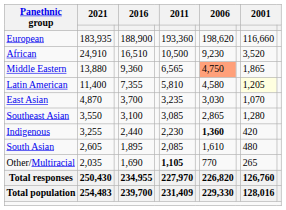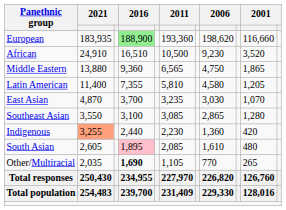(136, 38) no background -> (136, 38) lightgreen background
(213, 69) lightsalmon background -> (213, 69) no background
(254, 85) lightyellow background -> (254, 85) no background
(91, 131) no background -> (91, 131) lightsalmon background
(213, 131) bold -> (213, 131) normal
(132, 147) no background -> (132, 147) pink background
(132, 162) normal -> (132, 162) bold
(172, 162) bold -> (172, 162) normal
